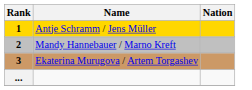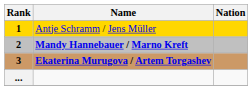(106, 45) normal -> (112, 45) bold
(117, 61) normal -> (123, 61) bold
